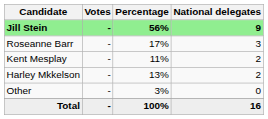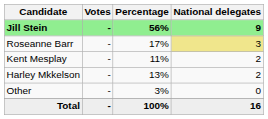(258, 43) no background -> (258, 43) khaki background
